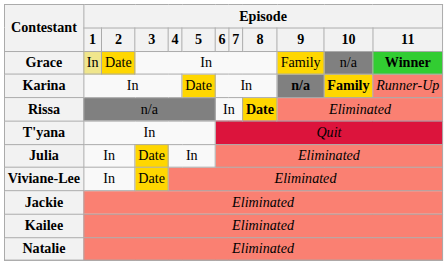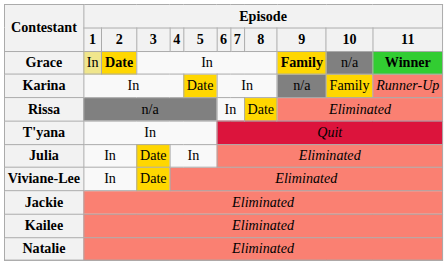(118, 63) normal -> (119, 63) bold
(301, 63) normal -> (302, 63) bold
(301, 86) bold -> (302, 86) normal
(348, 86) bold -> (350, 86) normal
(260, 109) bold -> (261, 109) normal
